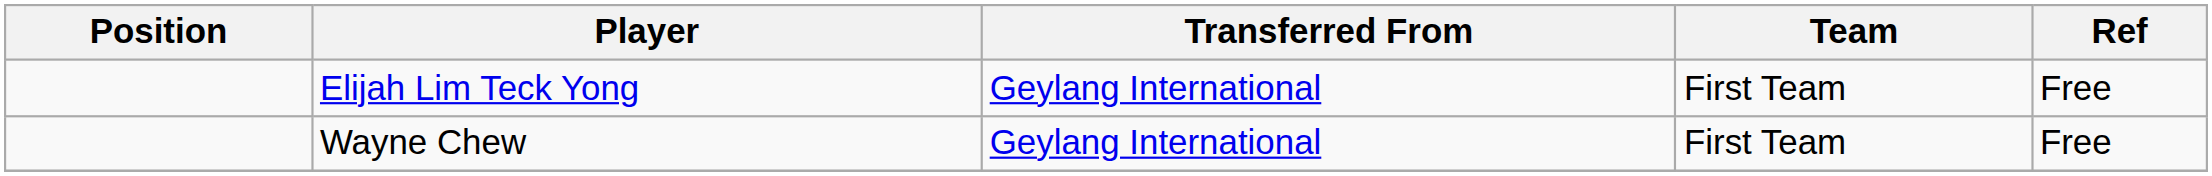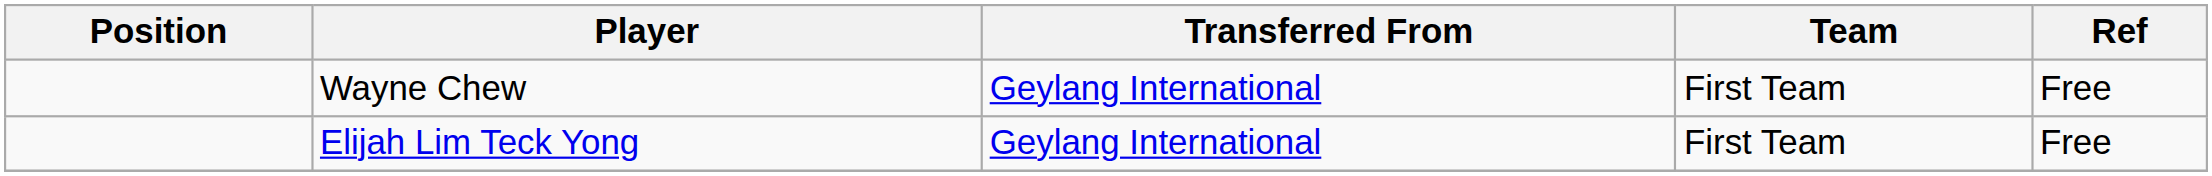rows swapped: (423, 142) <-> (480, 87)
